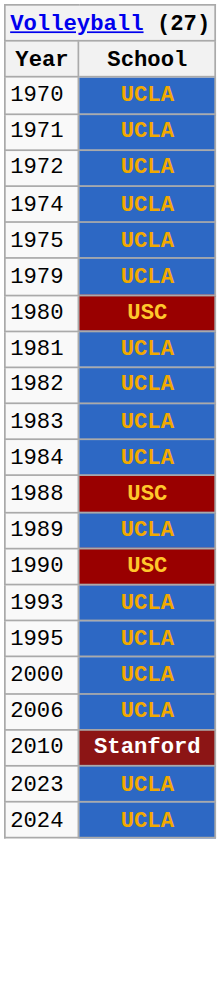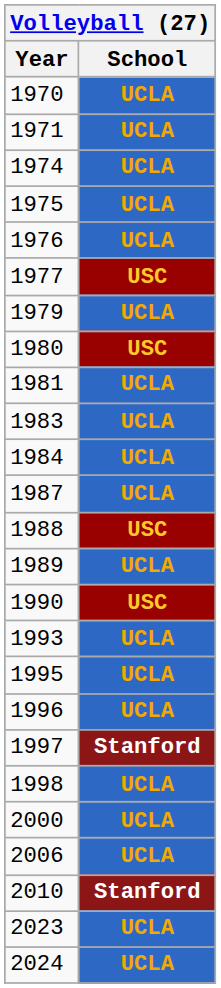- row: (37, 168)
+ row: (37, 240)
+ row: (37, 277)
- row: (37, 385)
+ row: (37, 494)
+ row: (37, 711)
+ row: (37, 748)
+ row: (37, 784)
